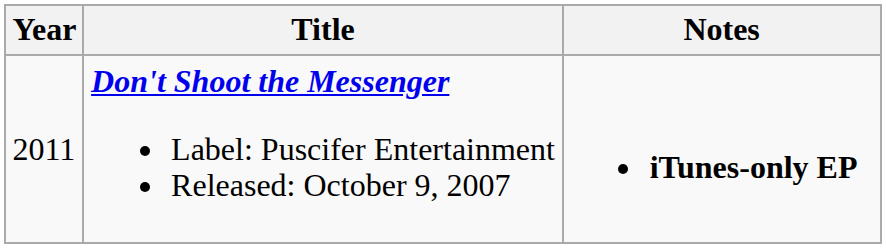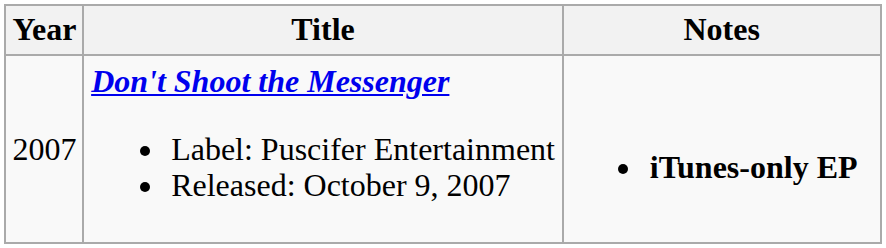(44, 148) 2011 -> (44, 148) 2007
